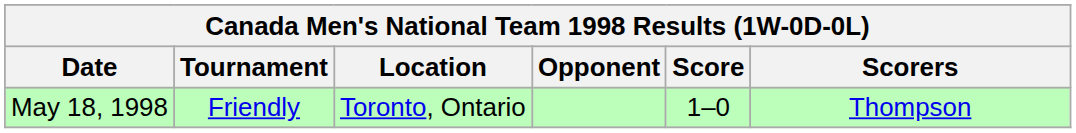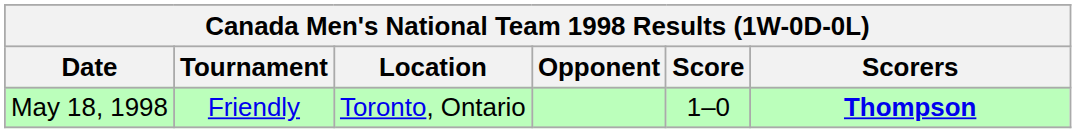(910, 108) normal -> (910, 108) bold
